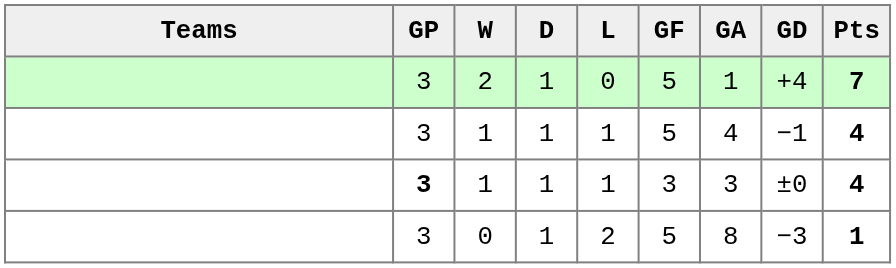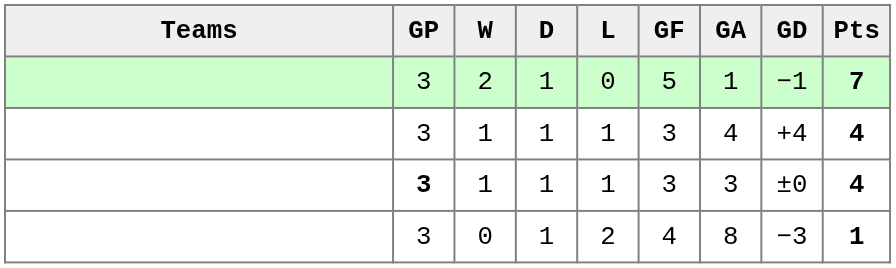(792, 82) +4 -> (792, 82) −1
(669, 134) 5 -> (669, 134) 3
(792, 134) −1 -> (792, 134) +4
(669, 237) 5 -> (669, 237) 4
